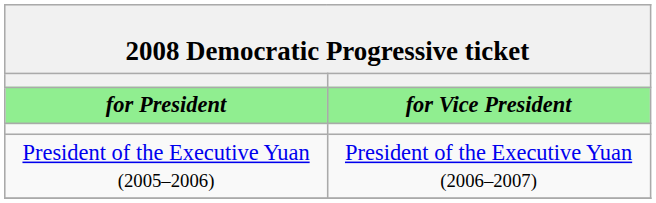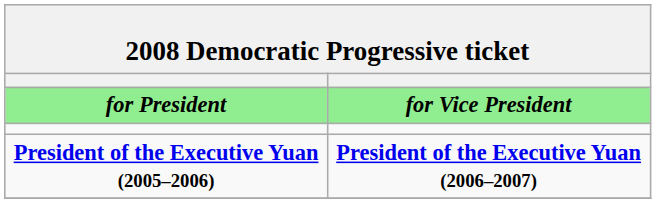(166, 166) normal -> (166, 166) bold
(489, 166) normal -> (489, 166) bold
